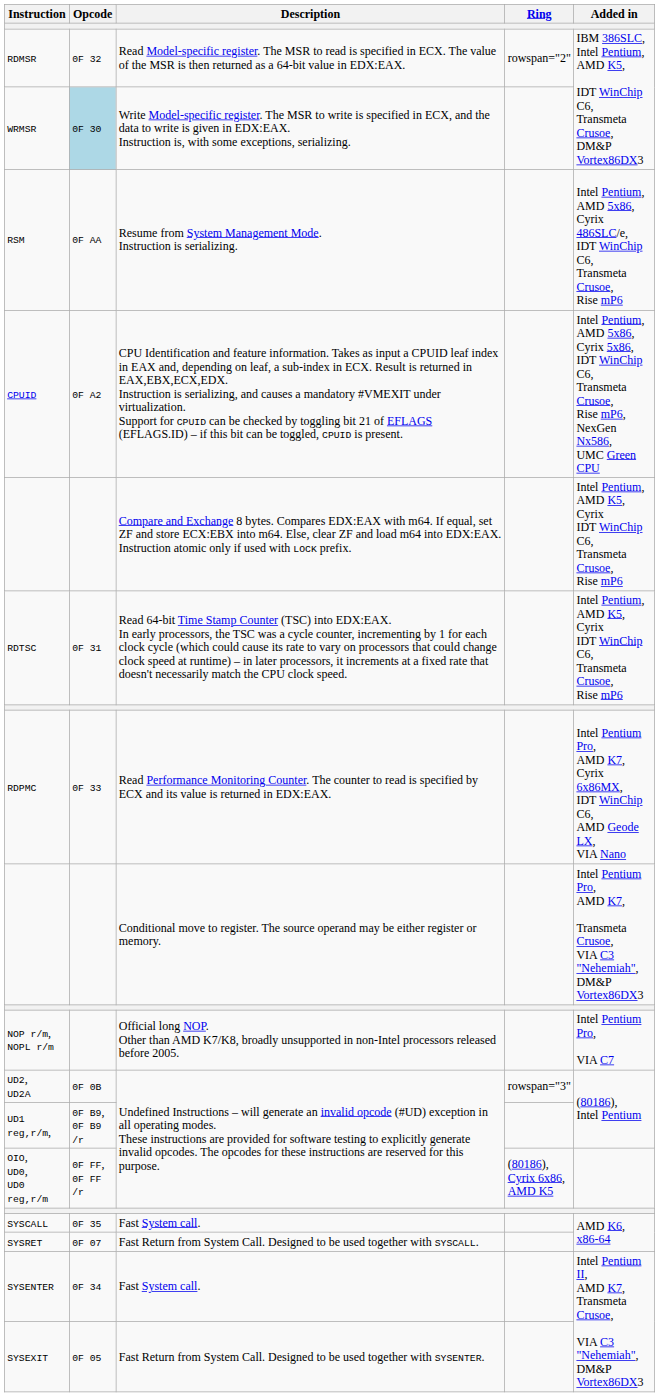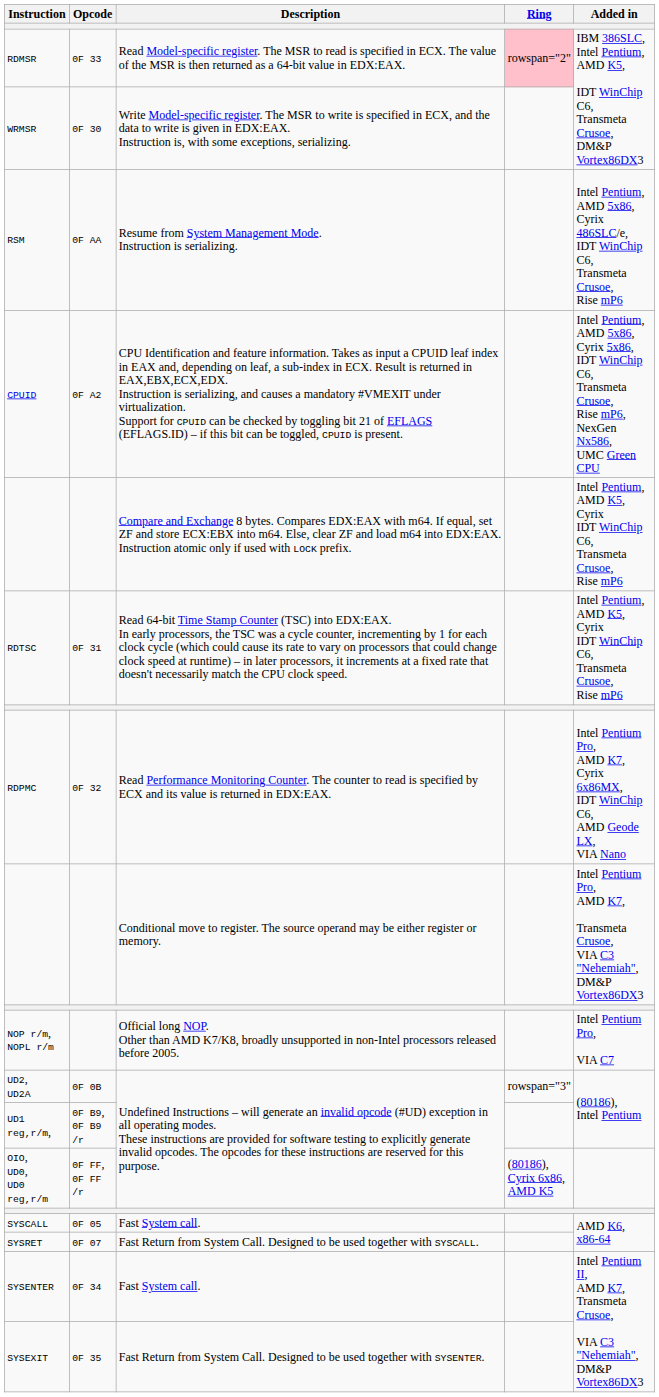(87, 59) 0F 32 -> (87, 59) 0F 33
(539, 58) no background -> (539, 58) pink background
(87, 129) lightblue background -> (87, 129) no background
(87, 788) 0F 33 -> (87, 788) 0F 32
(87, 1224) 0F 35 -> (87, 1224) 0F 05
(87, 1358) 0F 05 -> (87, 1358) 0F 35
